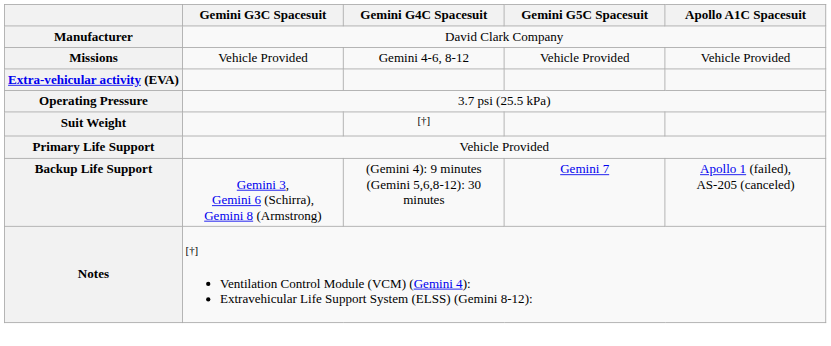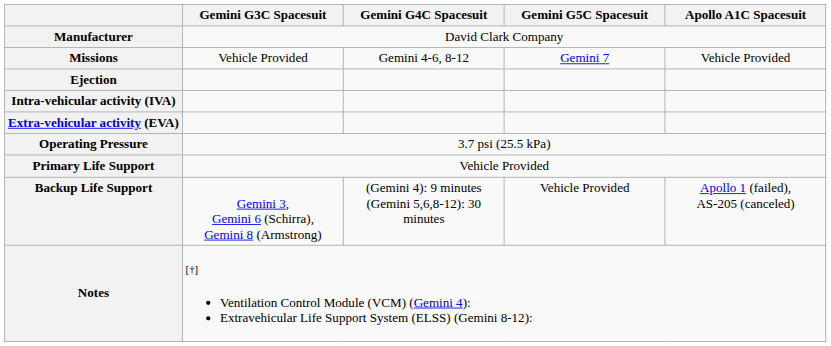(585, 58) Vehicle Provided -> (585, 58) Gemini 7
+ row: (93, 80)
+ row: (93, 101)
- row: (93, 123)
(585, 168) Gemini 7 -> (585, 187) Vehicle Provided
